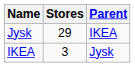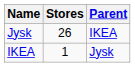(65, 33) 29 -> (65, 33) 26
(65, 52) 3 -> (65, 52) 1
